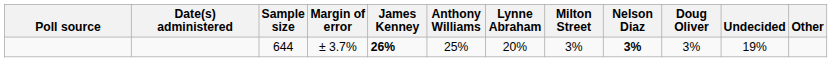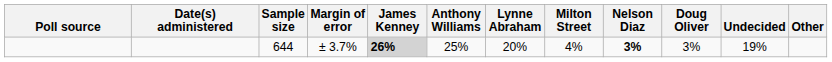(383, 47) no background -> (383, 47) lightgrey background
(574, 47) 3% -> (574, 47) 4%
